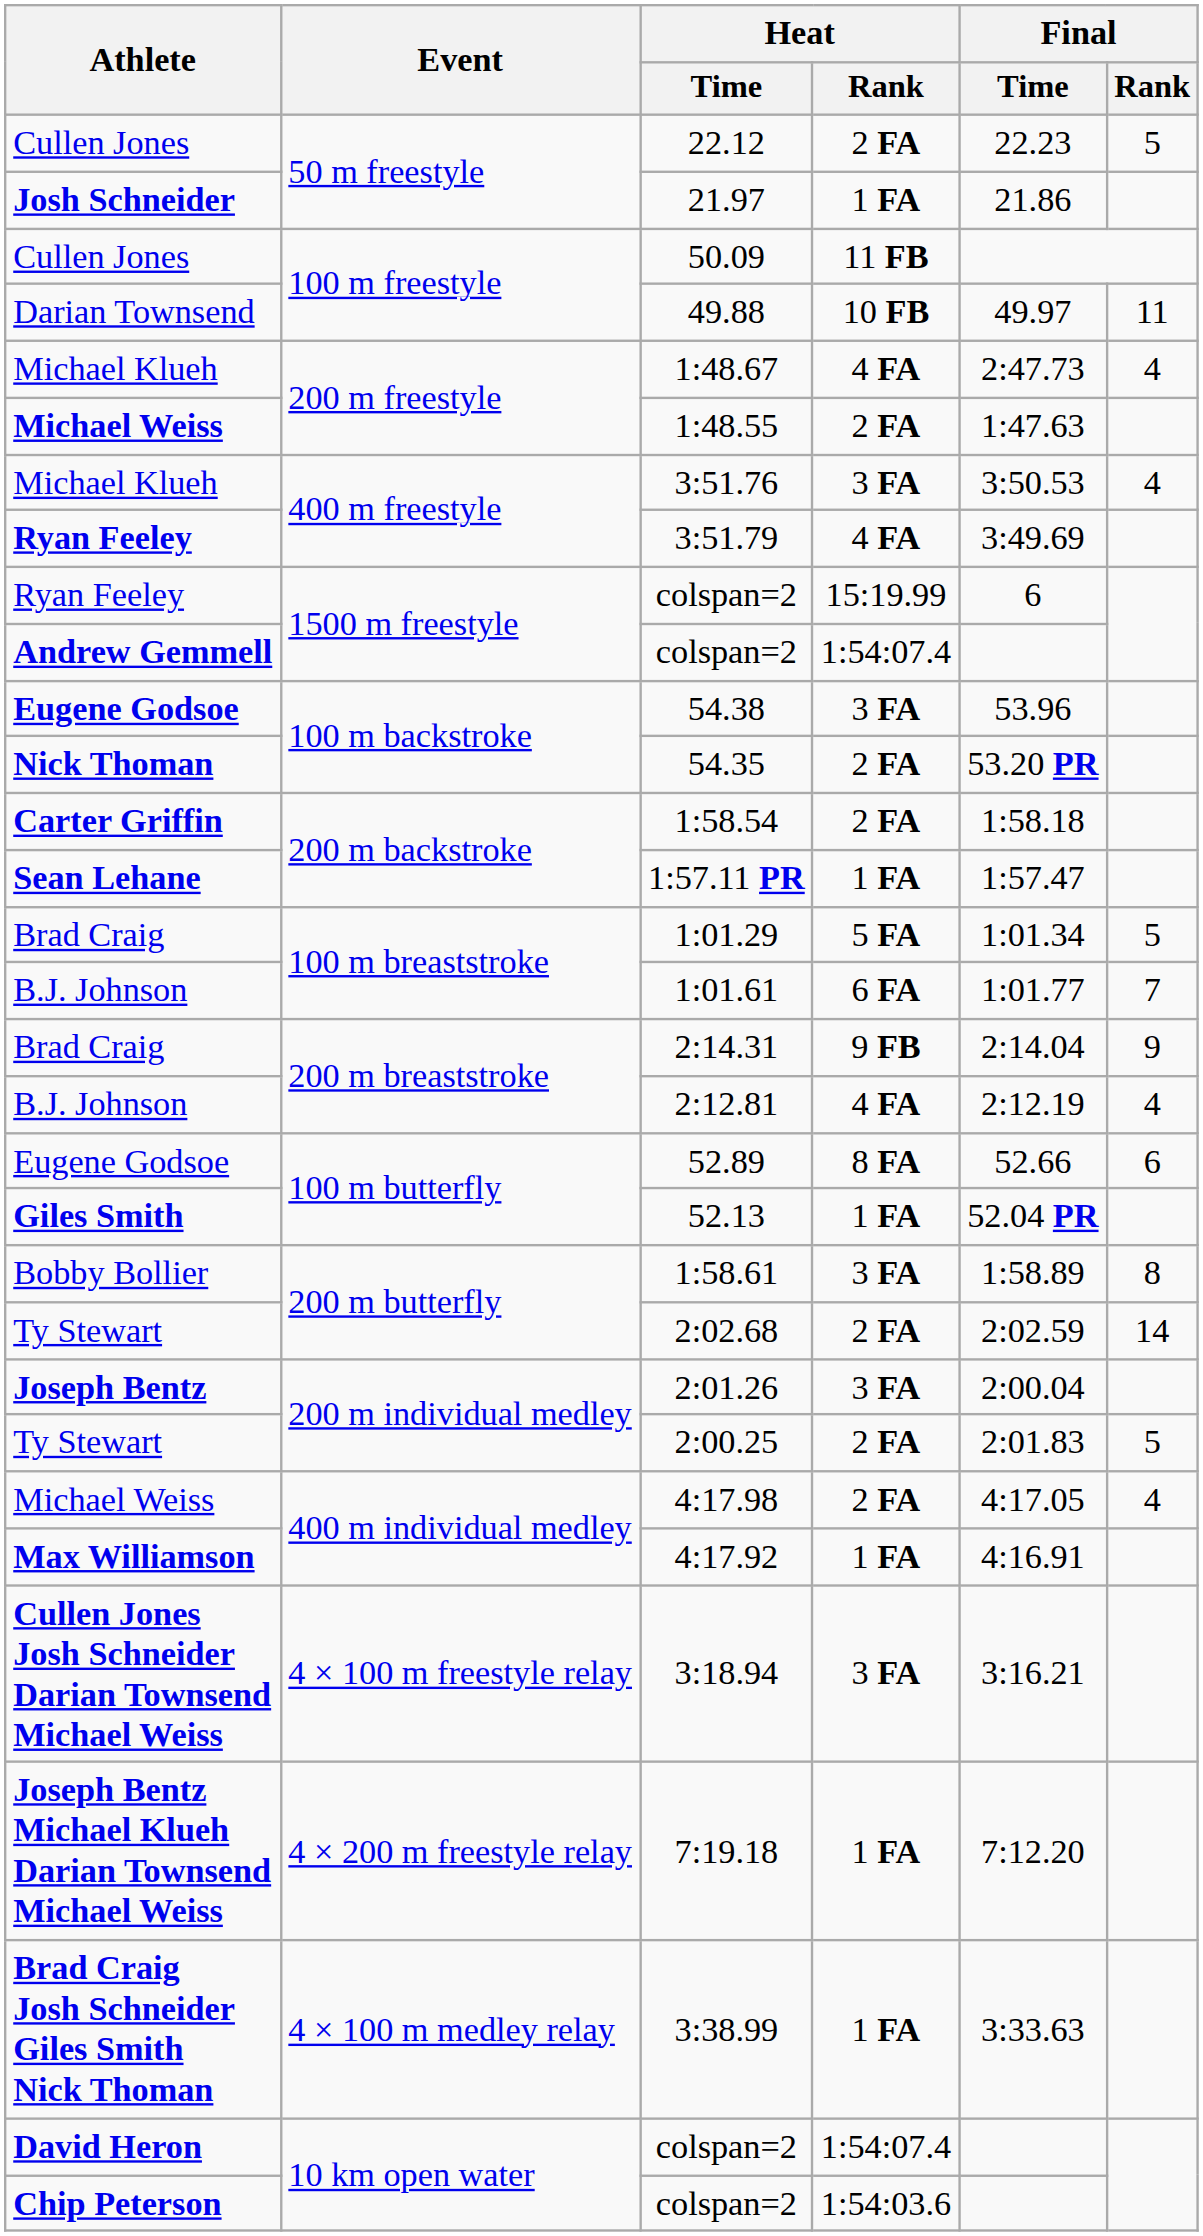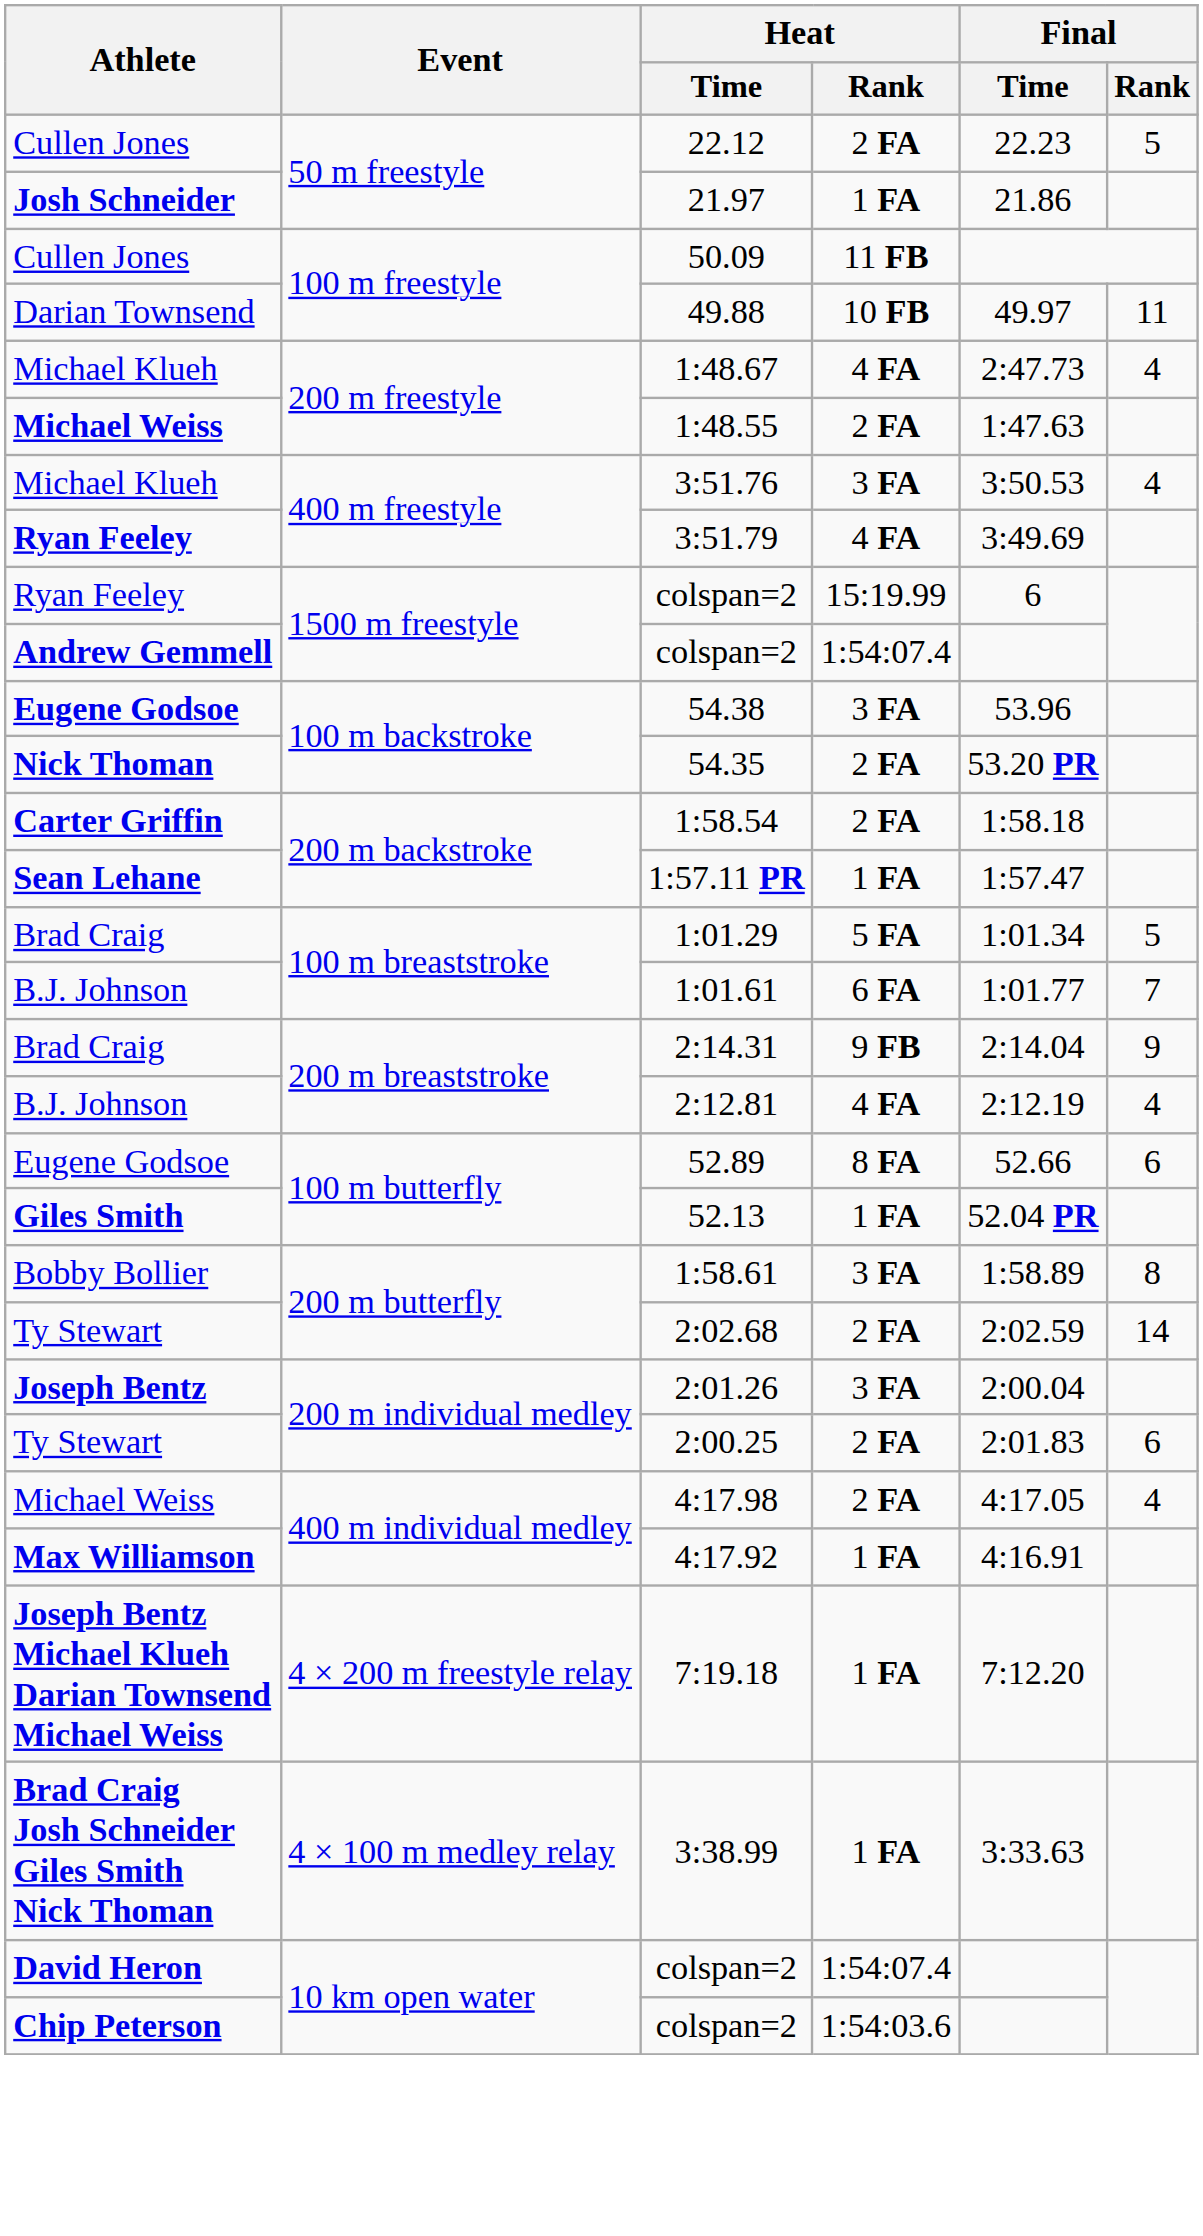(1152, 1443) 5 -> (1152, 1443) 6
- row: (142, 1673)
